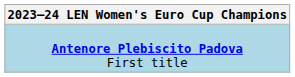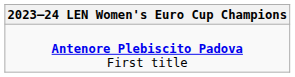(147, 55) lightblue background -> (147, 55) no background
